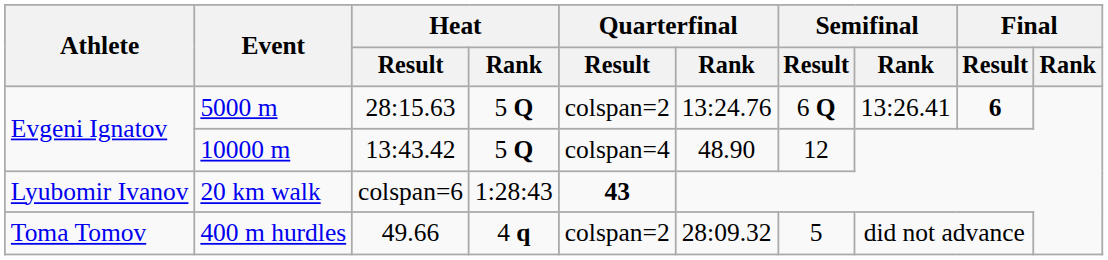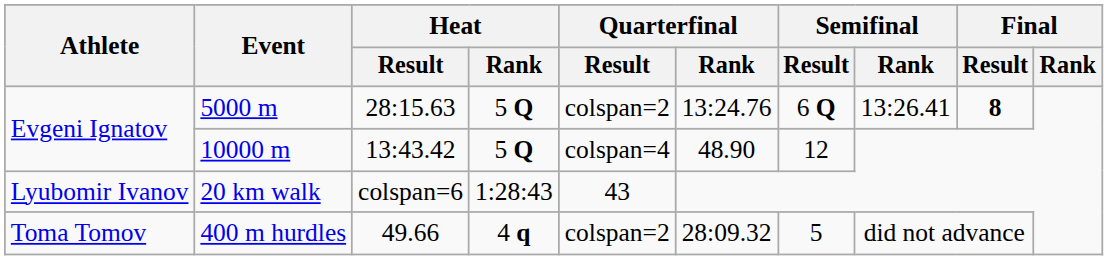(995, 107) 6 -> (995, 107) 8
(617, 191) bold -> (617, 191) normal
